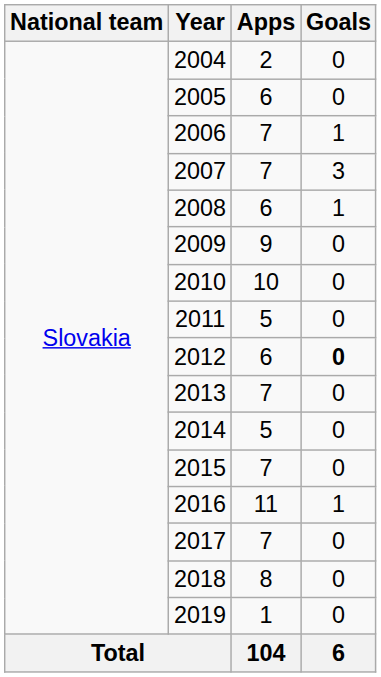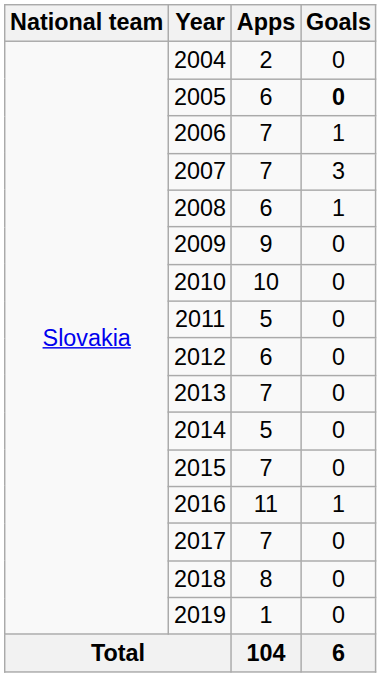(338, 97) normal -> (338, 97) bold
(338, 356) bold -> (338, 356) normal
